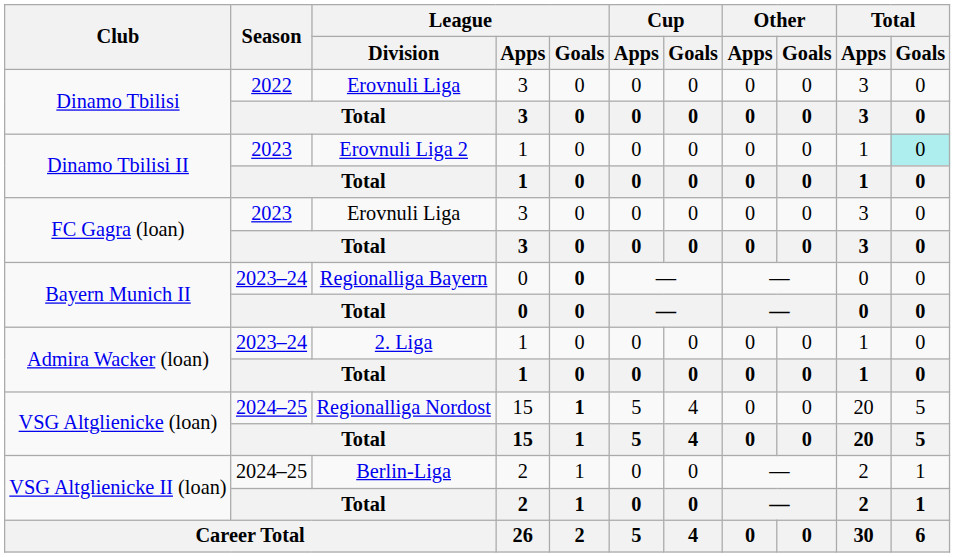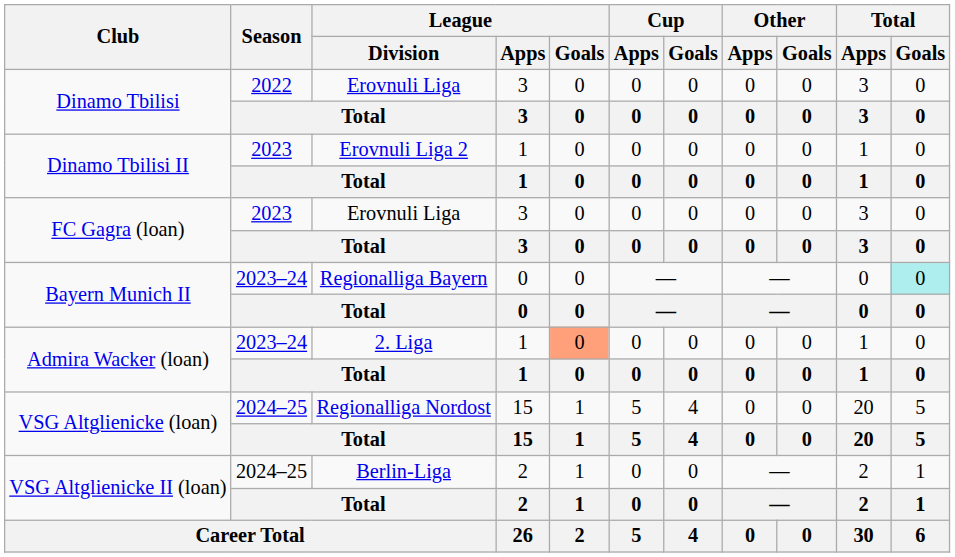(920, 149) paleturquoise background -> (920, 149) no background
(580, 278) bold -> (580, 278) normal
(920, 278) no background -> (920, 278) paleturquoise background
(580, 342) no background -> (580, 342) lightsalmon background
(580, 407) bold -> (580, 407) normal
